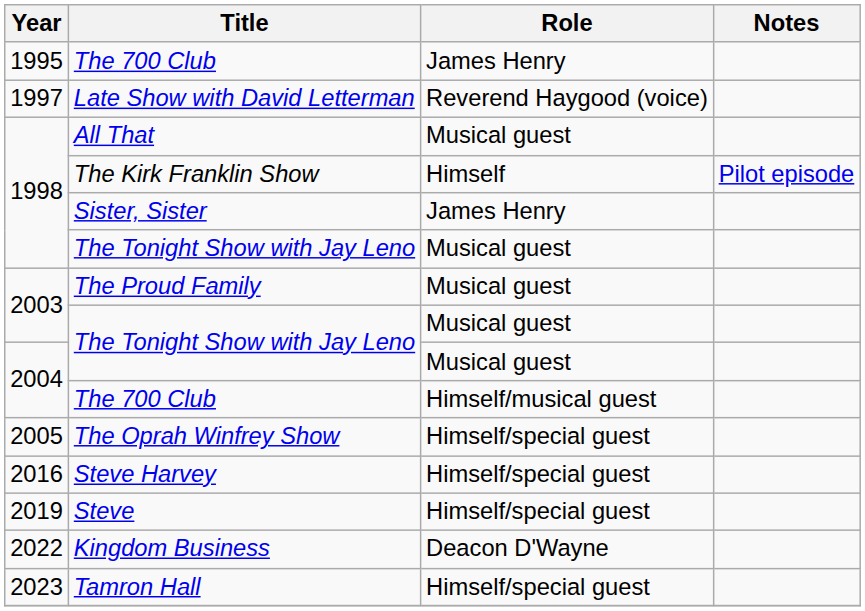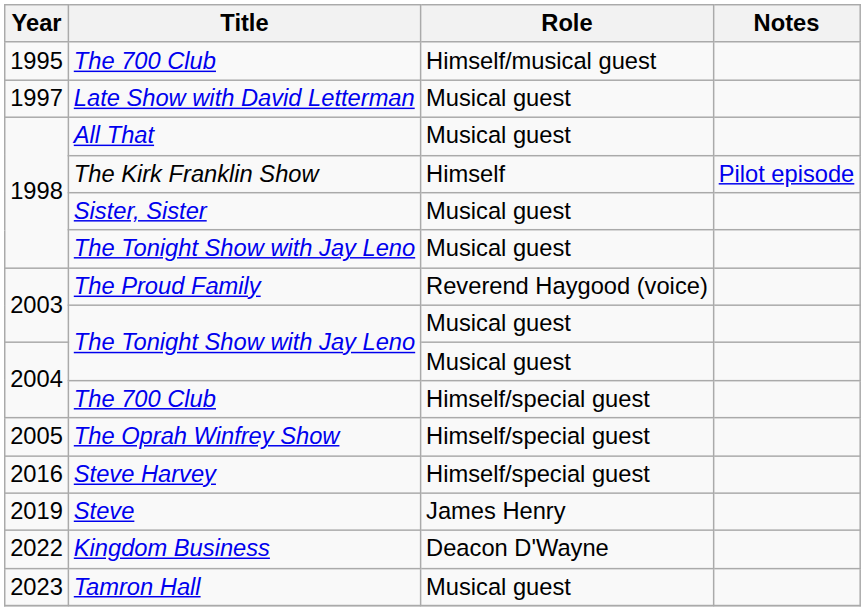(496, 60) James Henry -> (541, 60) Himself/musical guest
(567, 98) Reverend Haygood (voice) -> (498, 98) Musical guest
(496, 211) James Henry -> (498, 211) Musical guest
(498, 286) Musical guest -> (567, 286) Reverend Haygood (voice)
(541, 398) Himself/musical guest -> (538, 398) Himself/special guest
(538, 511) Himself/special guest -> (496, 511) James Henry
(538, 586) Himself/special guest -> (498, 586) Musical guest
